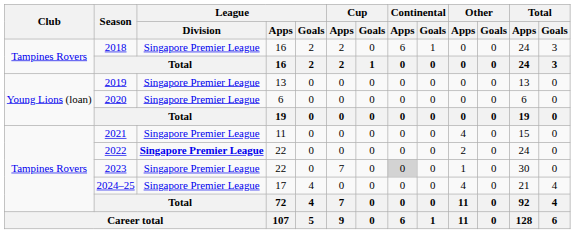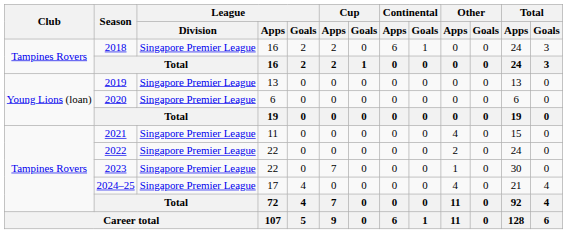(202, 151) bold -> (198, 151) normal
(402, 168) lightgrey background -> (394, 168) no background
